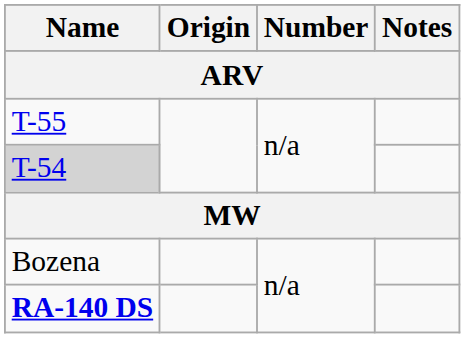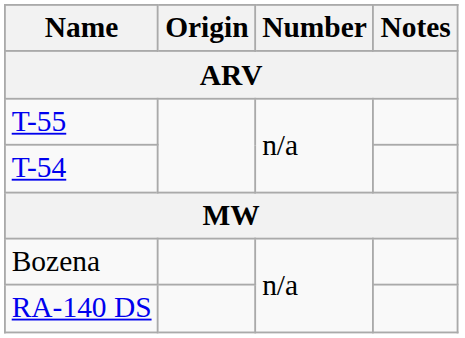(39, 167) lightgrey background -> (39, 167) no background
(82, 307) bold -> (82, 307) normal
